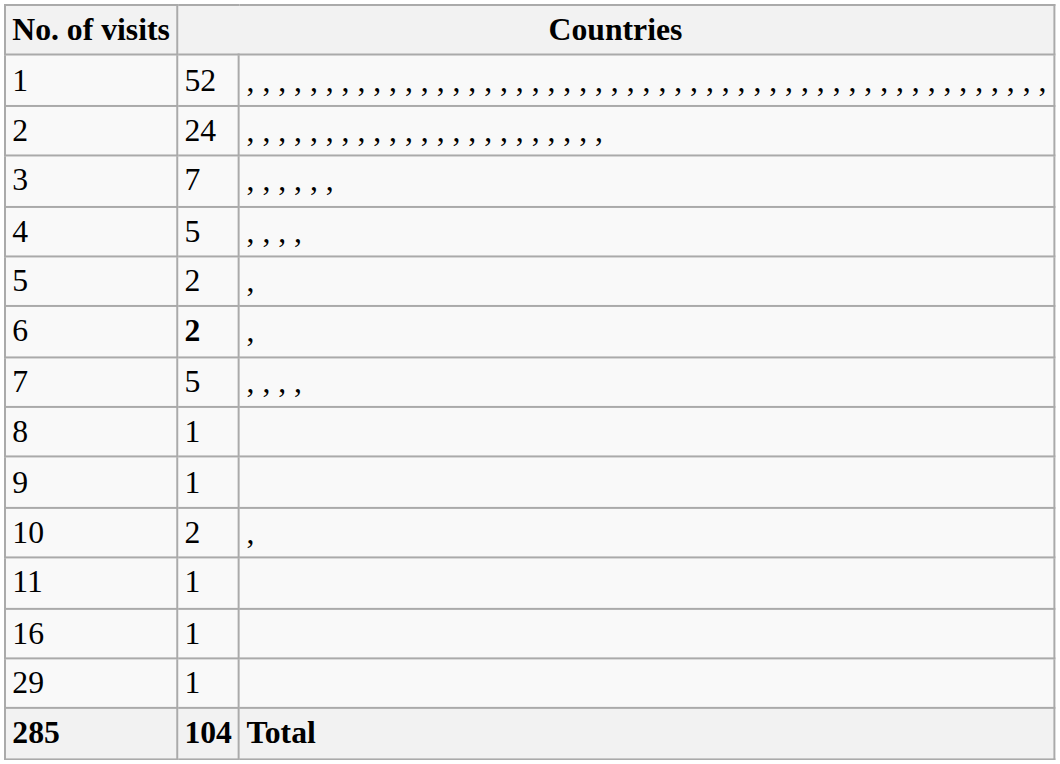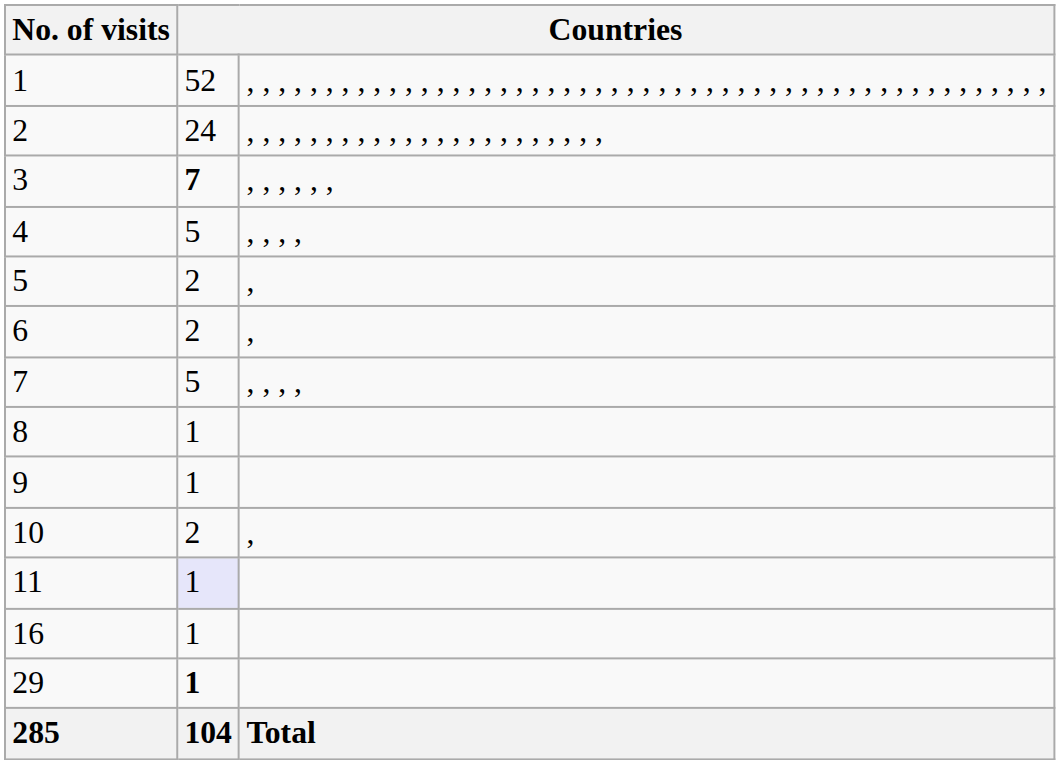(192, 180) normal -> (192, 180) bold
(192, 331) bold -> (192, 331) normal
(192, 582) no background -> (192, 582) lavender background
(192, 682) normal -> (192, 682) bold
